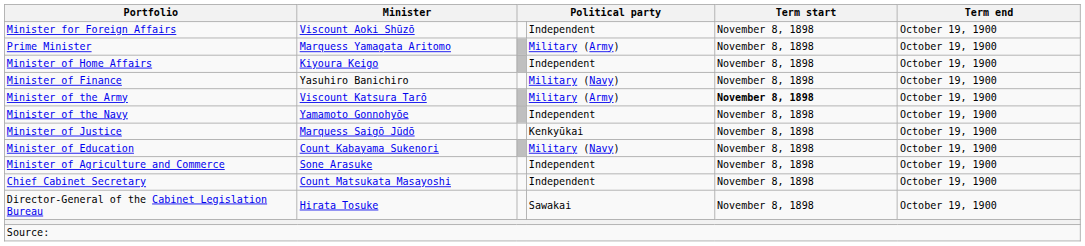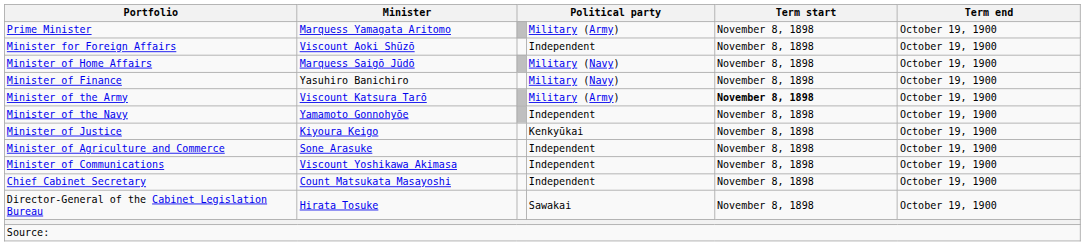rows swapped: (49, 46) <-> (92, 29)
(339, 63) Kiyoura Keigo -> (357, 63) Marquess Saigō Jūdō
(562, 63) Independent -> (574, 63) Military (Navy)
(357, 131) Marquess Saigō Jūdō -> (339, 131) Kiyoura Keigo
- row: (70, 148)
+ row: (86, 165)
